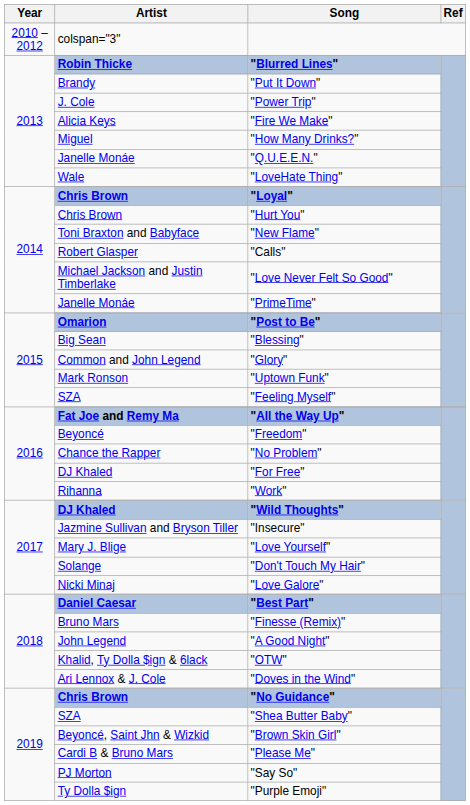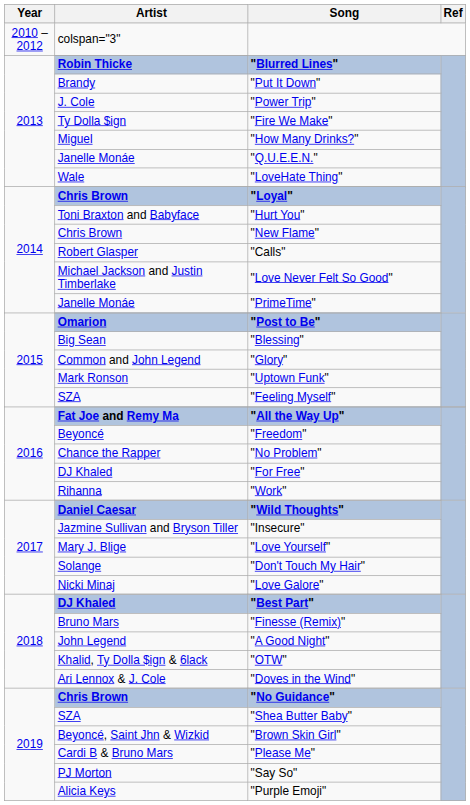(87, 121) Alicia Keys -> (92, 121) Ty Dolla $ign
(90, 214) Chris Brown -> (128, 214) Toni Braxton and Babyface
(128, 233) Toni Braxton and Babyface -> (90, 233) Chris Brown
(87, 509) DJ Khaled -> (97, 509) Daniel Caesar
(97, 603) Daniel Caesar -> (87, 603) DJ Khaled
(92, 791) Ty Dolla $ign -> (87, 791) Alicia Keys
